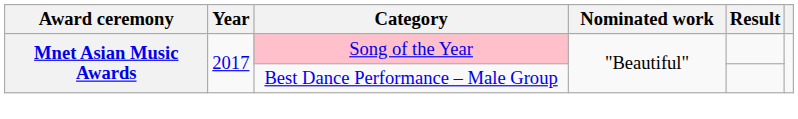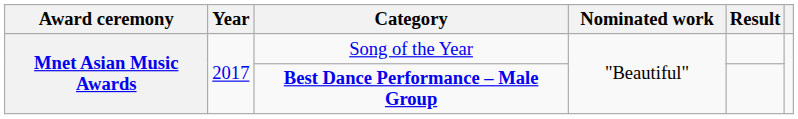(411, 48) pink background -> (411, 48) no background
(411, 78) normal -> (411, 88) bold
